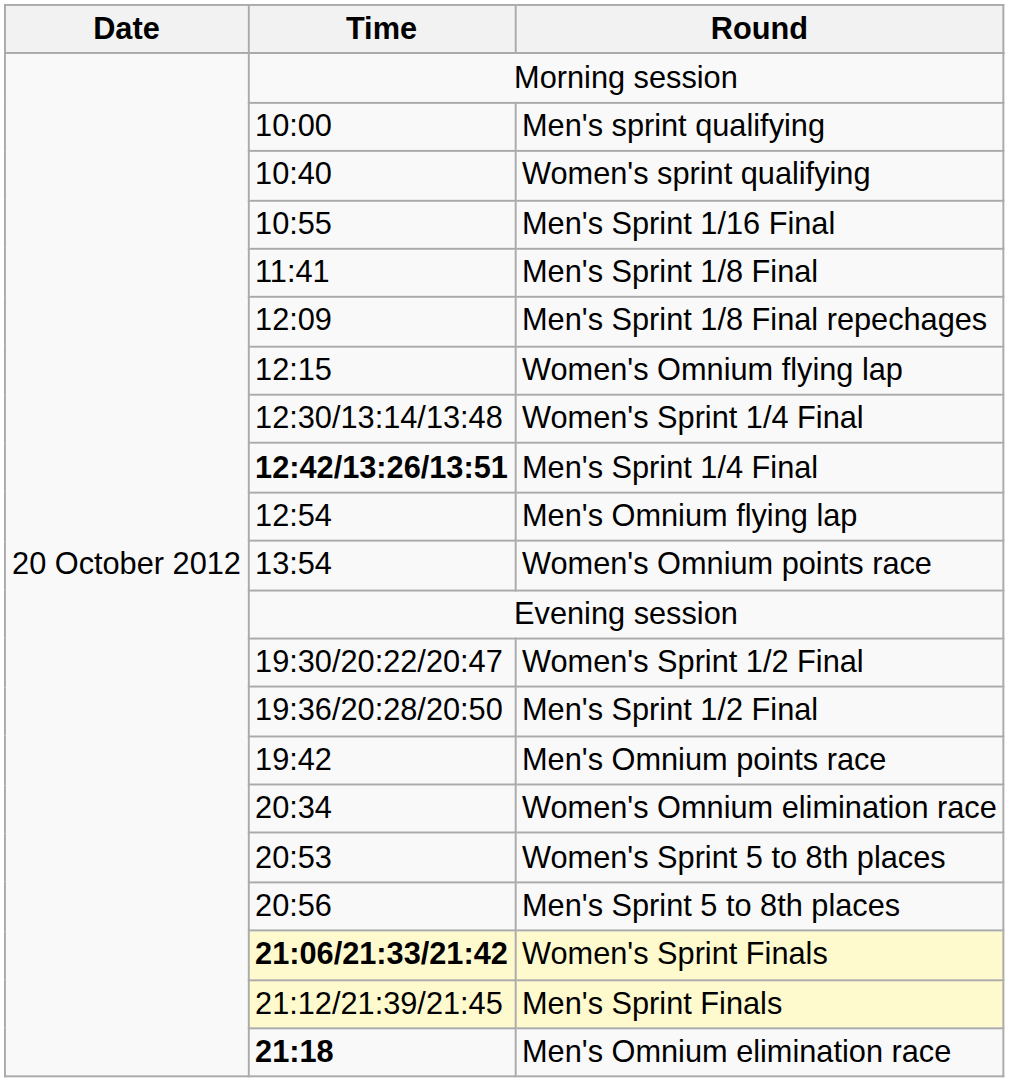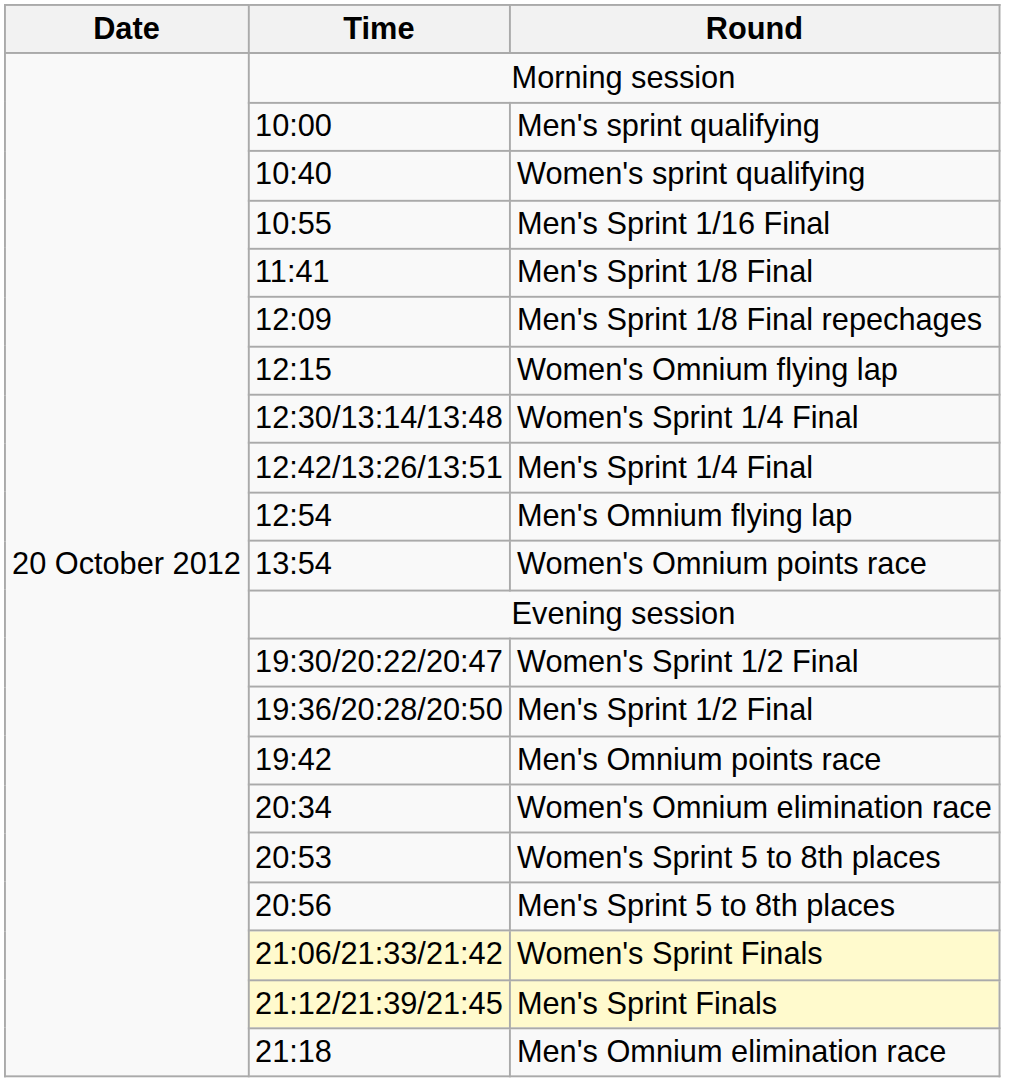(381, 467) bold -> (379, 467) normal
(381, 954) bold -> (379, 954) normal
(294, 1051) bold -> (294, 1051) normal
